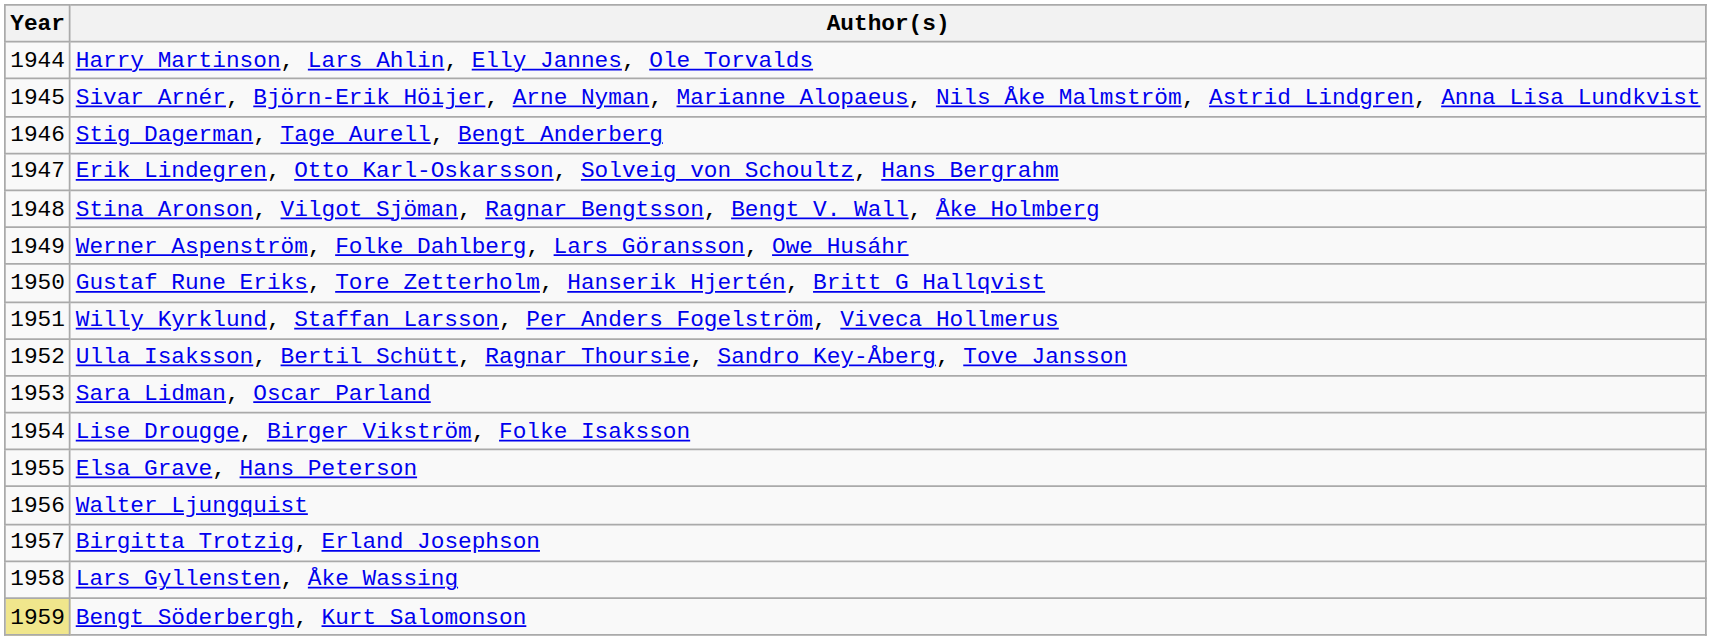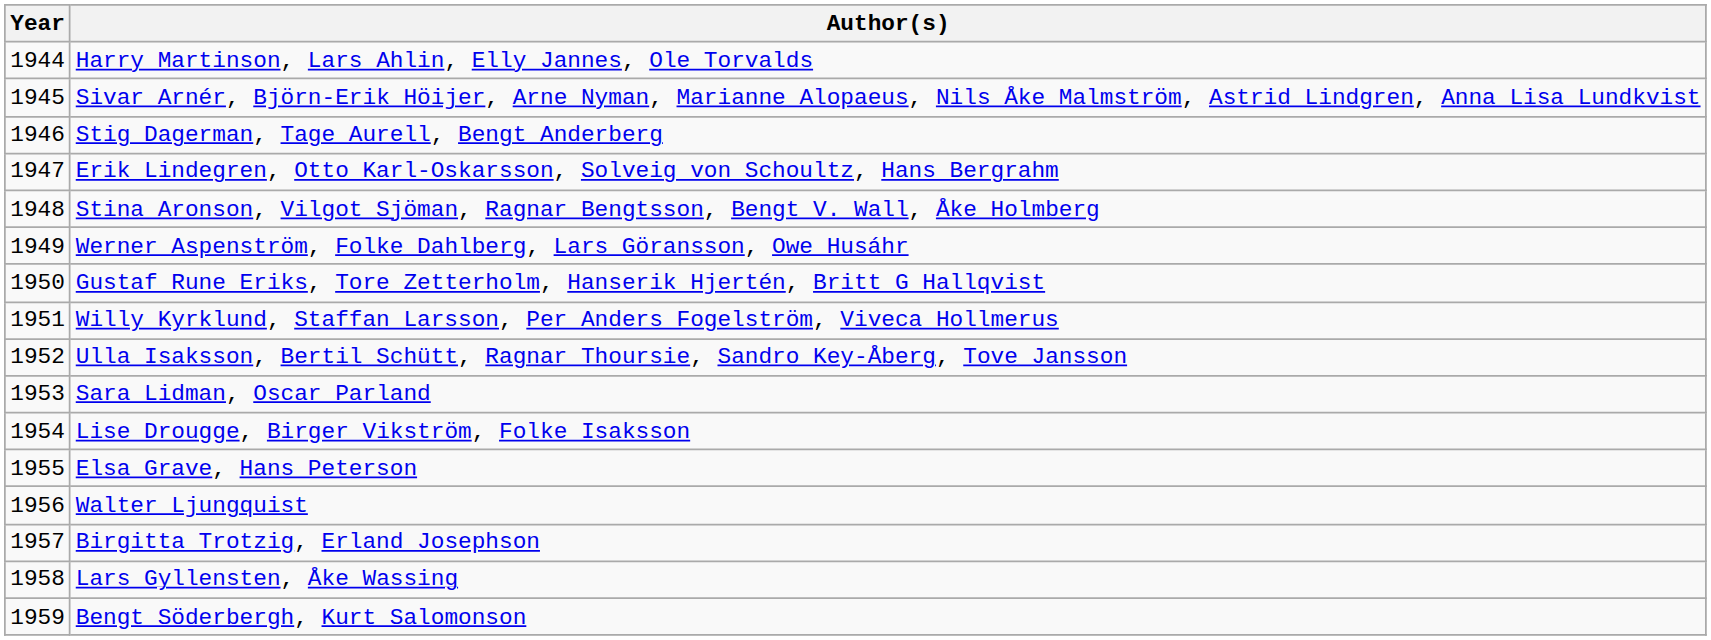(38, 617) khaki background -> (38, 617) no background
